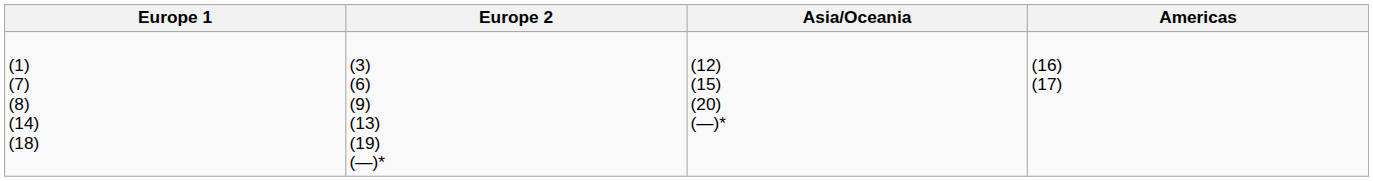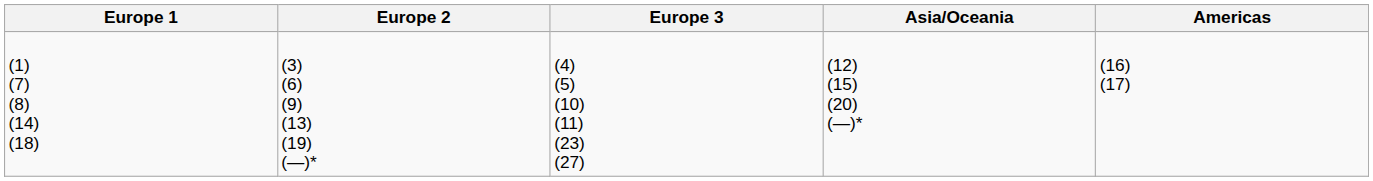+ column: (687, 18)
